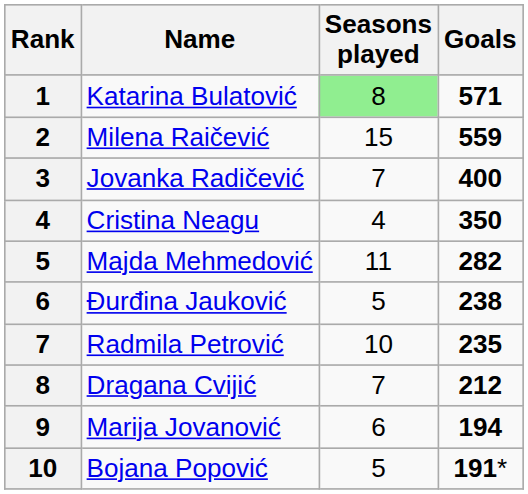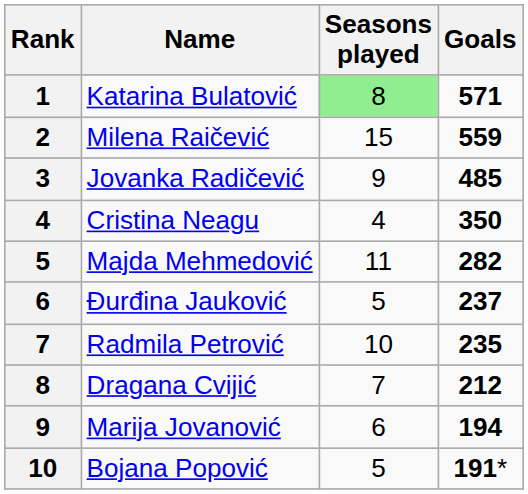(378, 178) 7 -> (378, 178) 9
(480, 178) 400 -> (480, 178) 485
(480, 302) 238 -> (480, 302) 237
